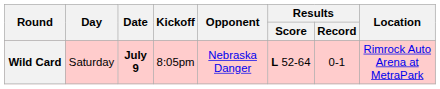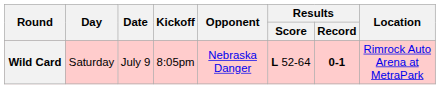(136, 62) bold -> (136, 62) normal
(337, 62) normal -> (337, 62) bold
